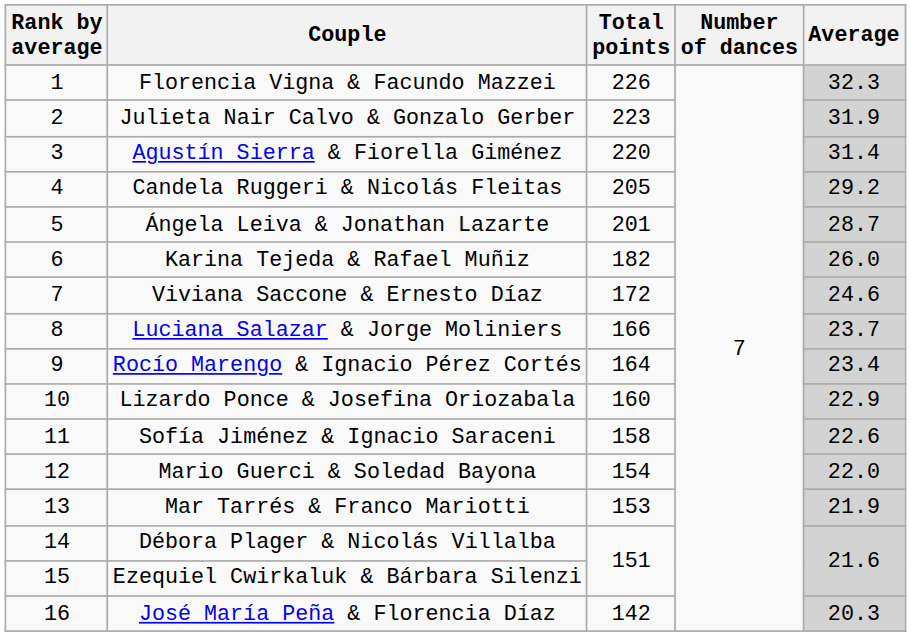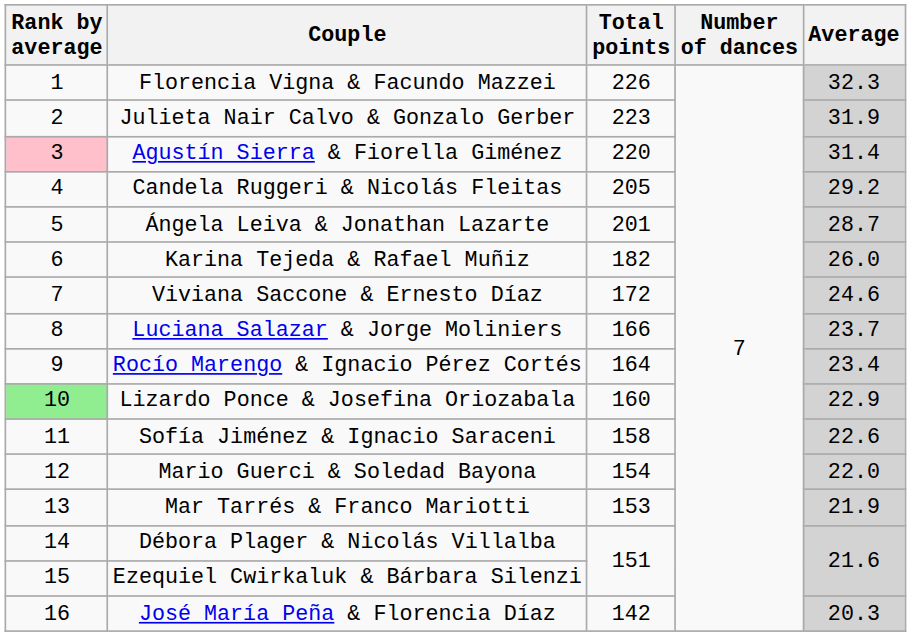(57, 154) no background -> (57, 154) pink background
(57, 401) no background -> (57, 401) lightgreen background
